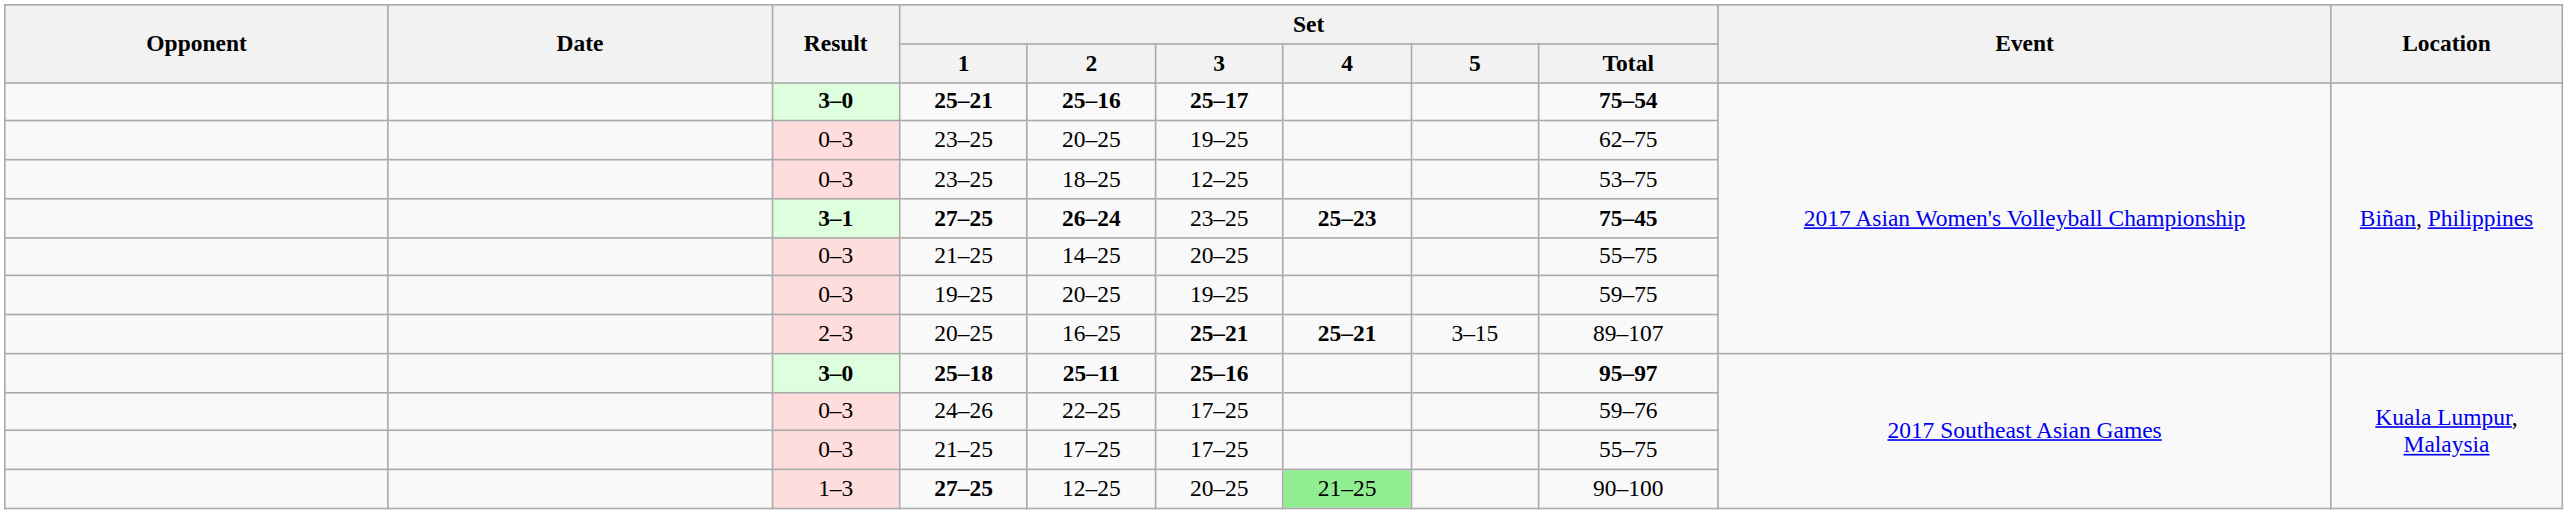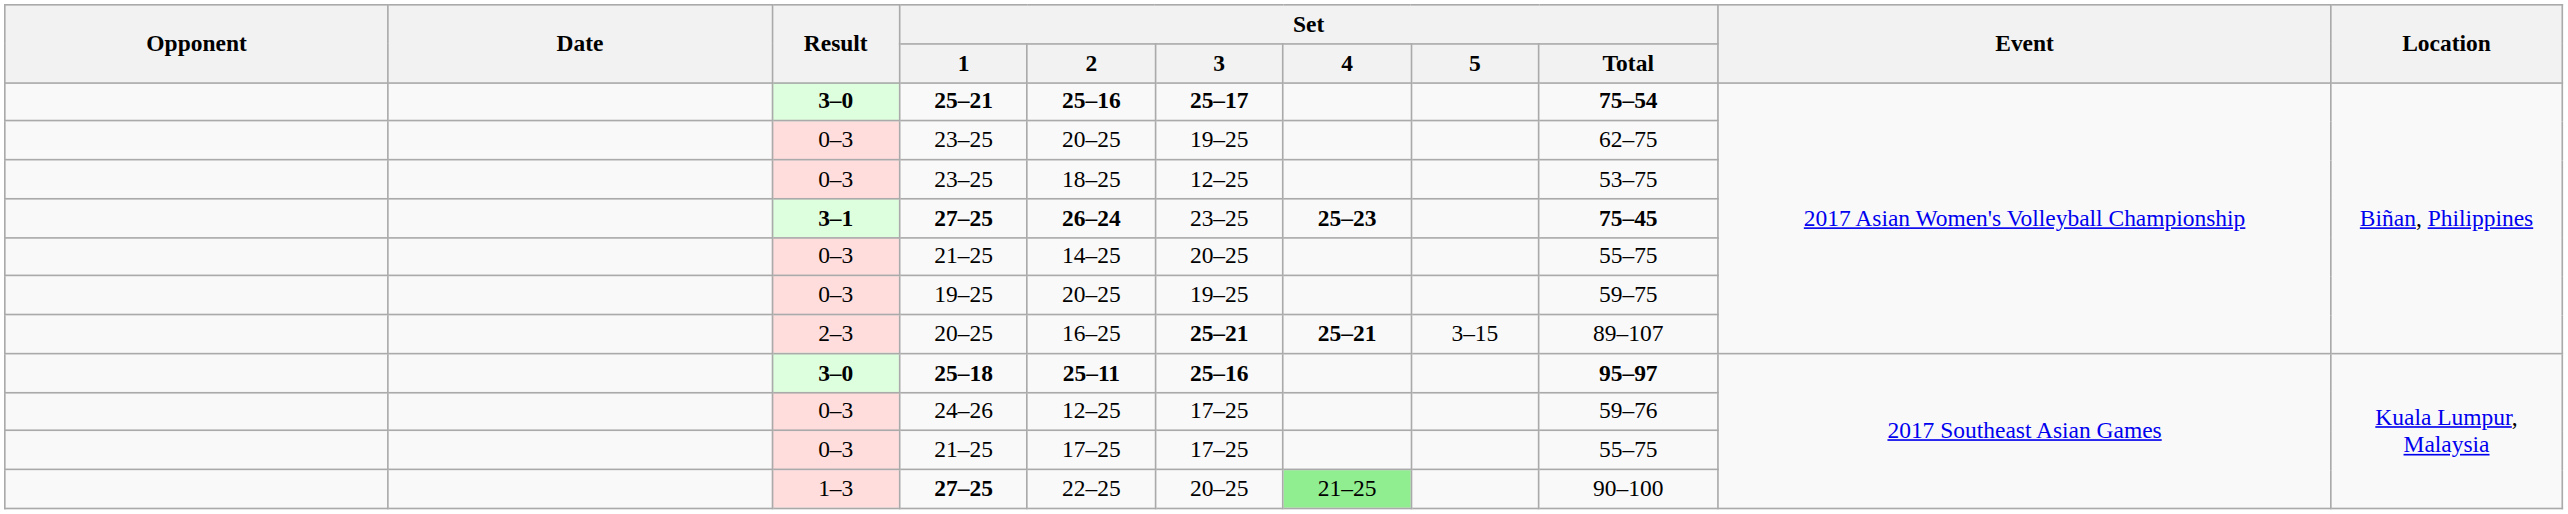(1091, 411) 22–25 -> (1091, 411) 12–25
(1091, 488) 12–25 -> (1091, 488) 22–25
